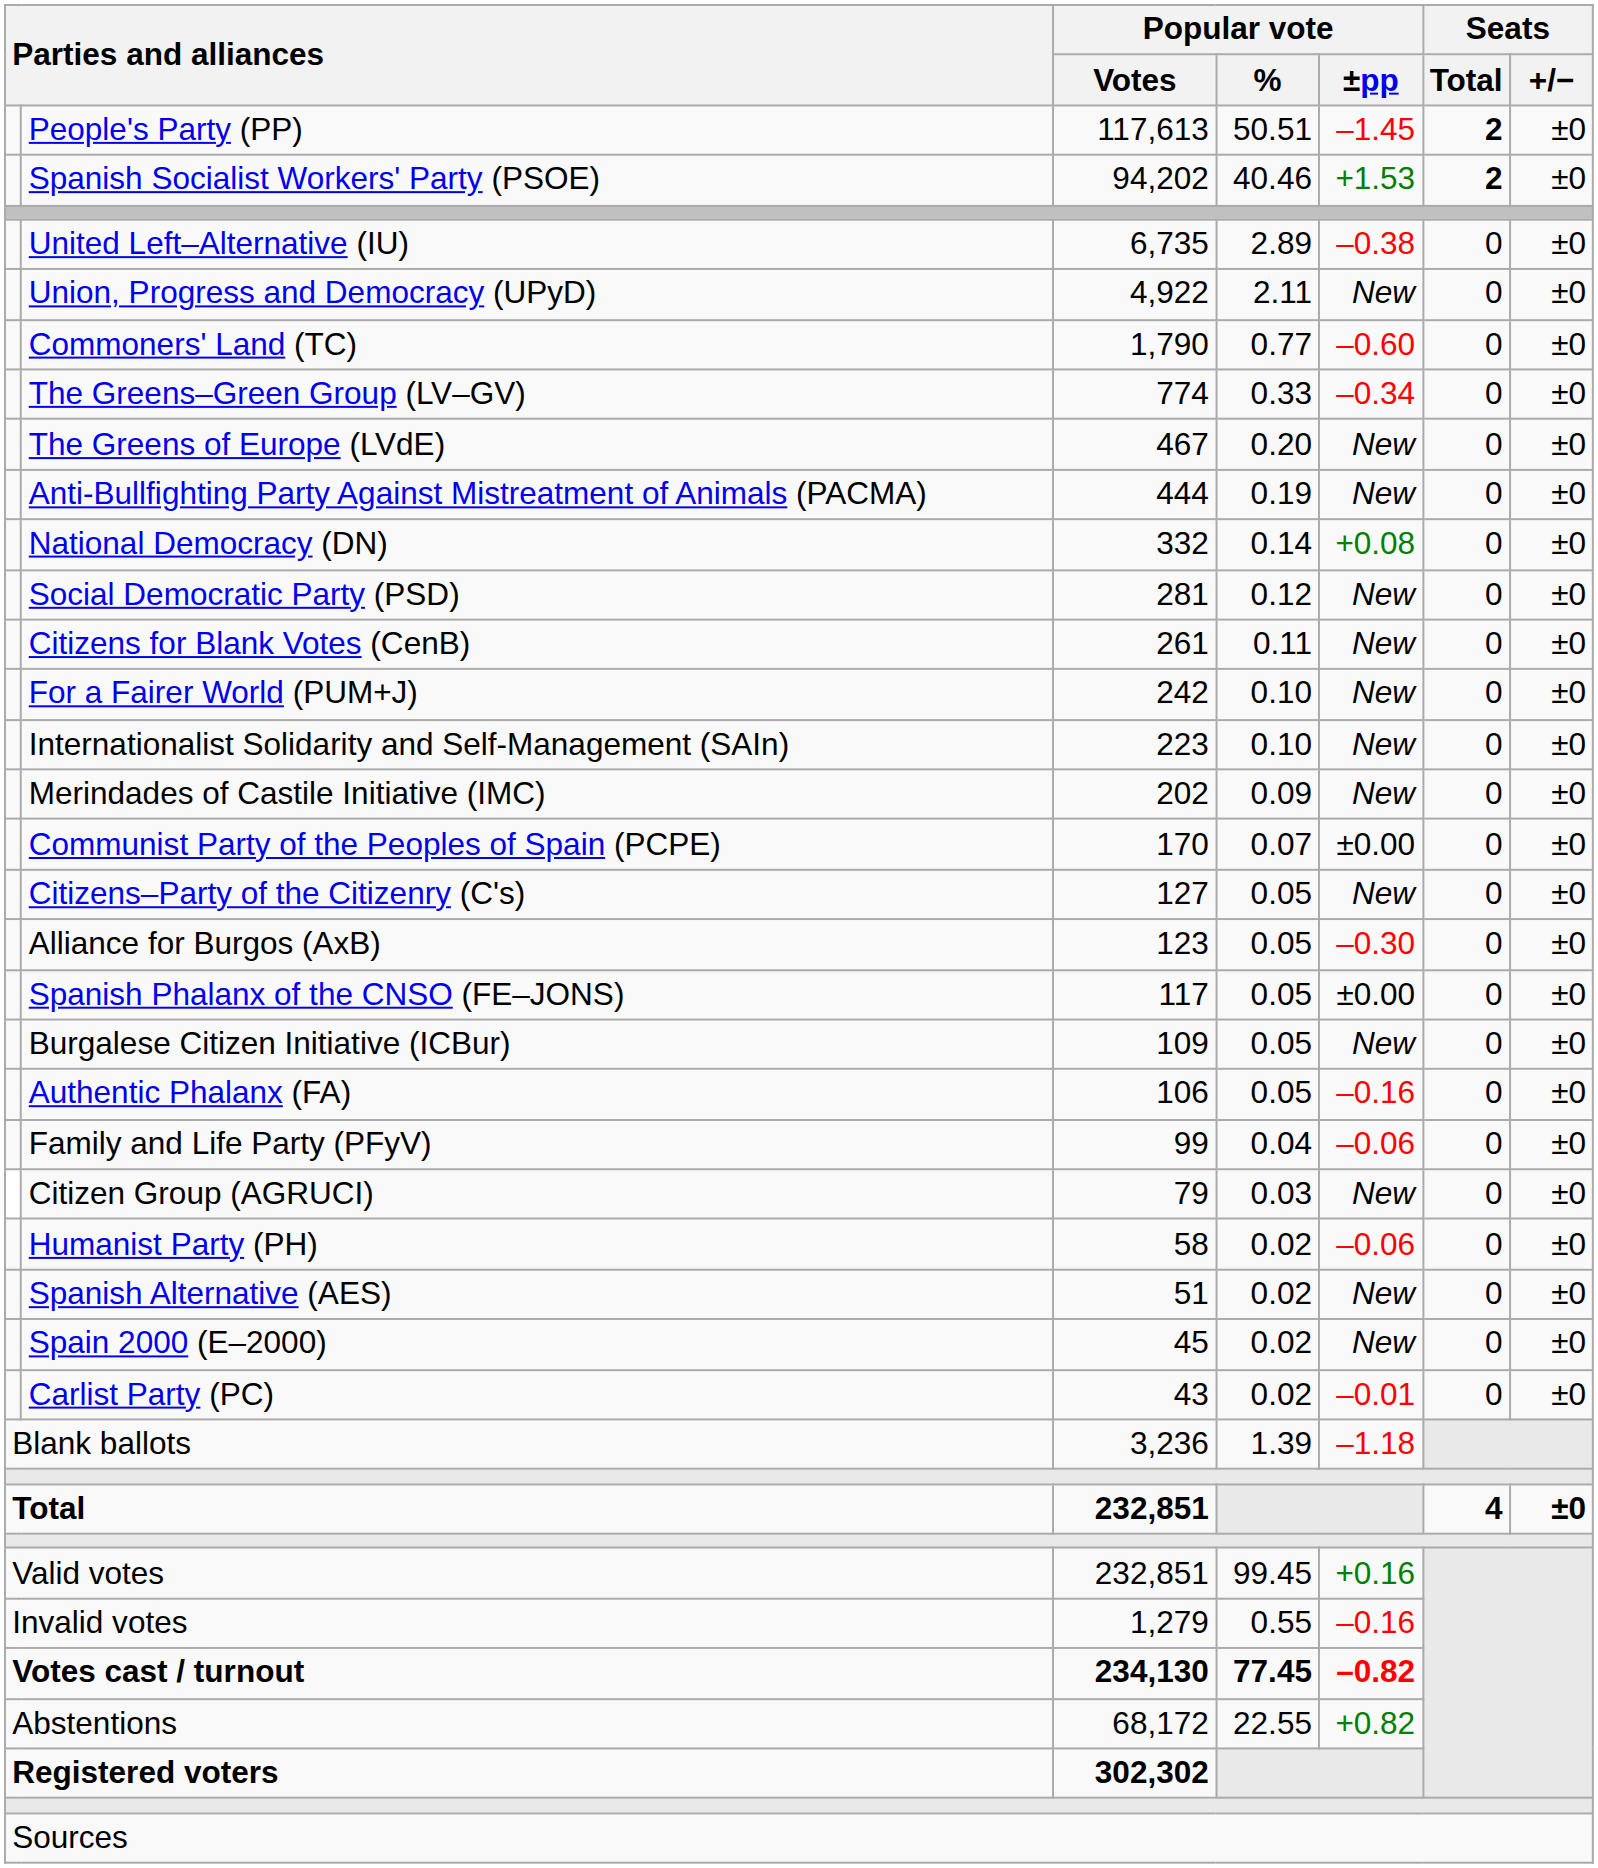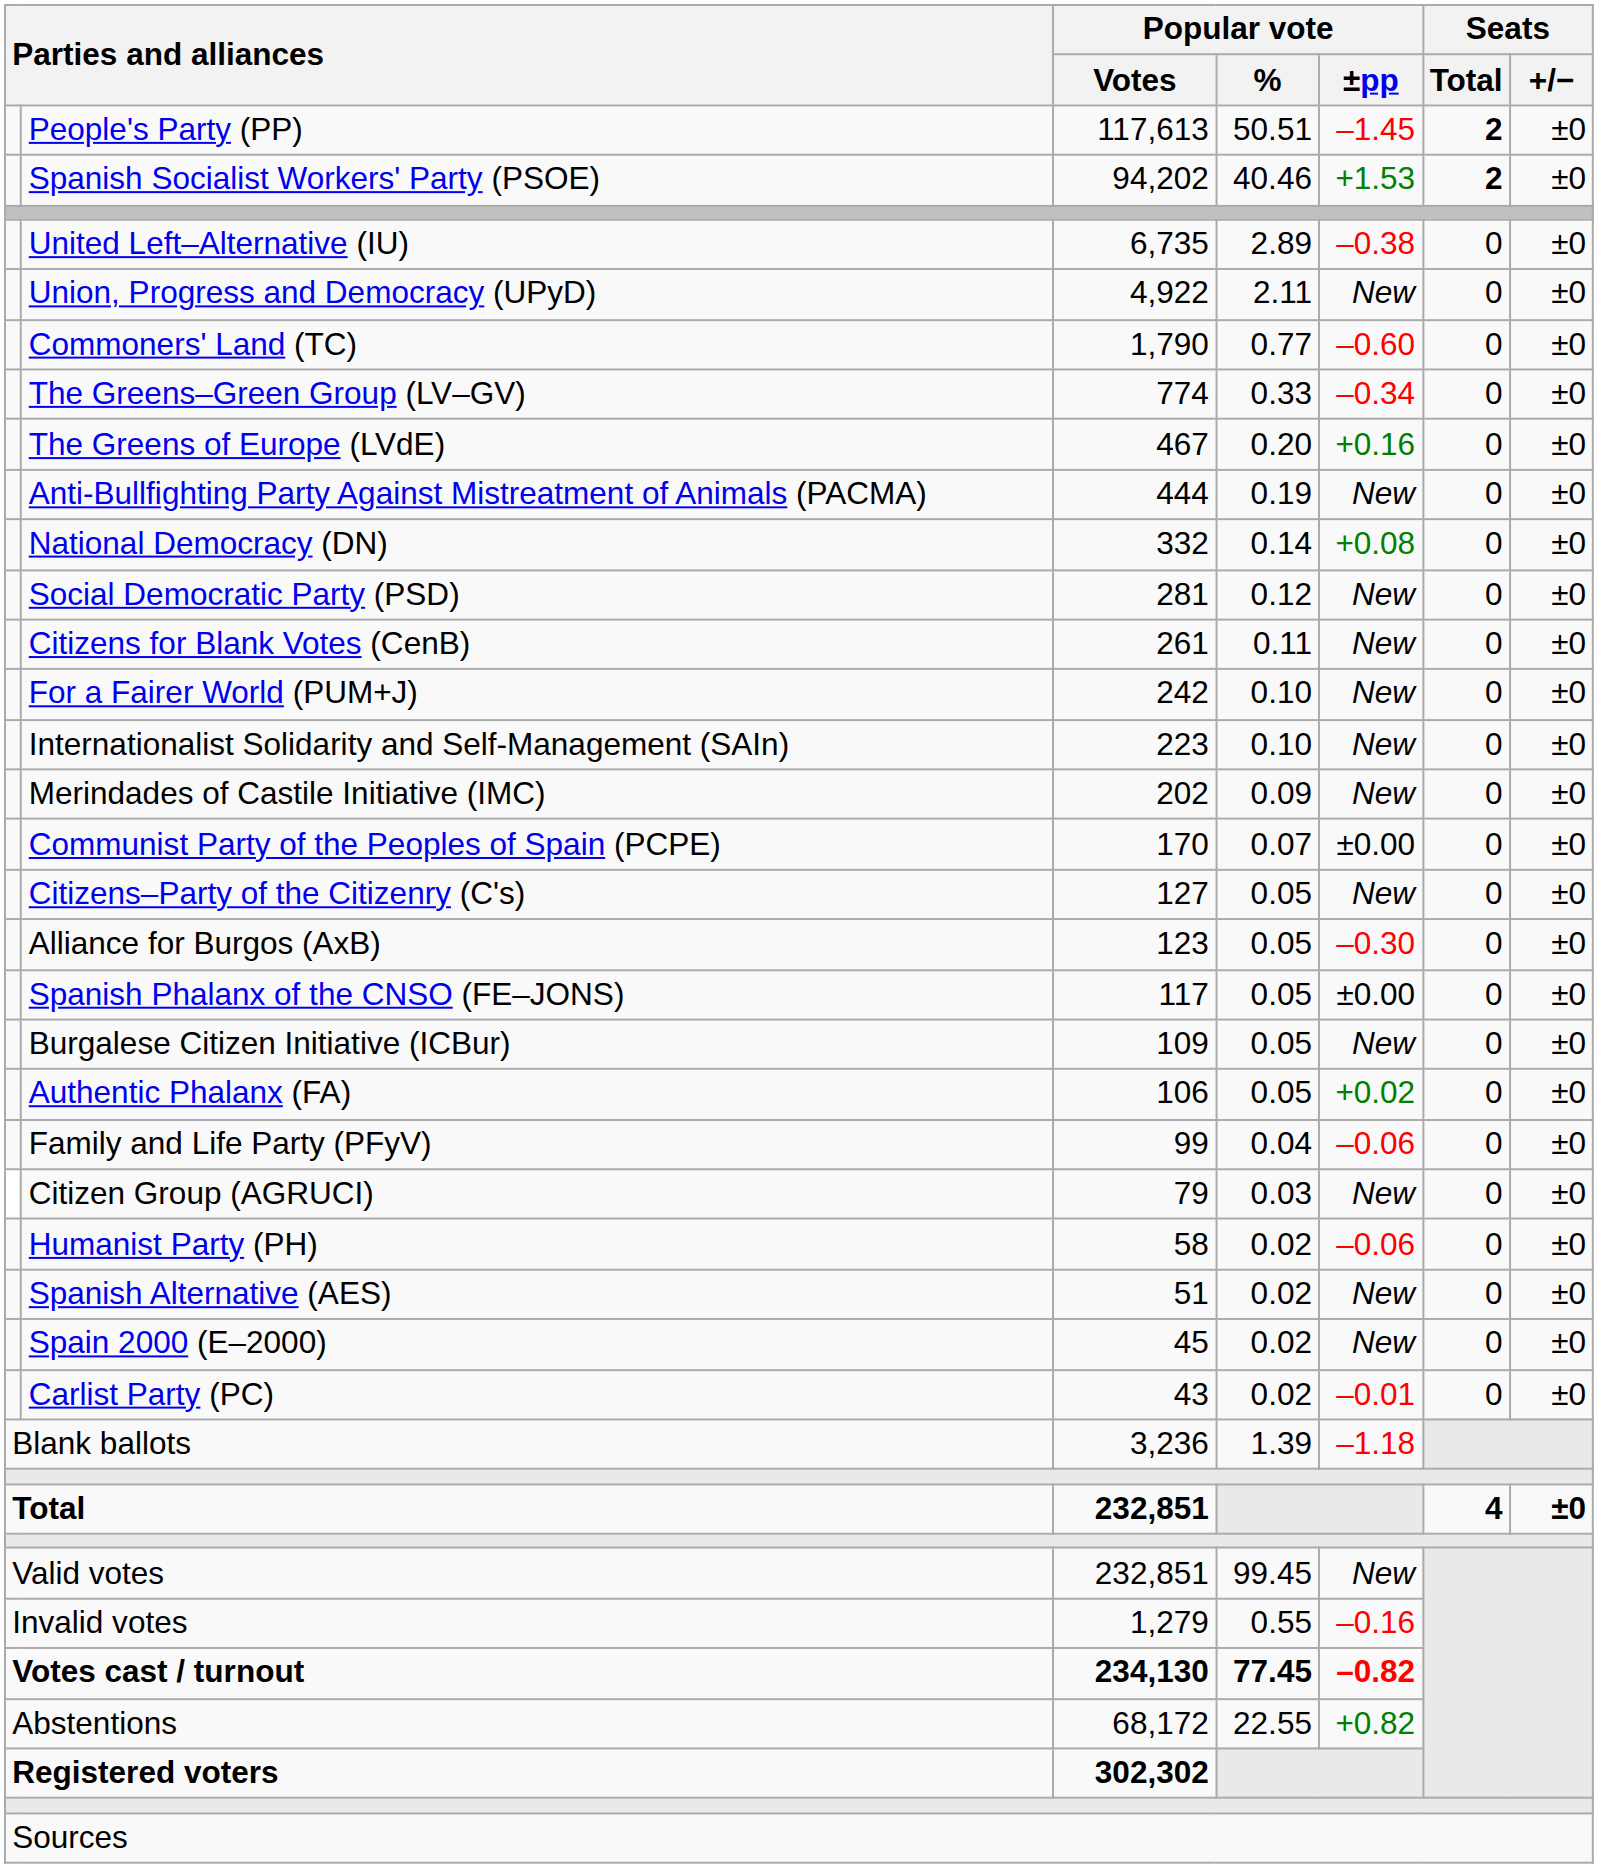(1384, 443) New -> (1375, 443) +0.16
(1376, 1093) –0.16 -> (1375, 1093) +0.02
(1375, 1572) +0.16 -> (1384, 1572) New
